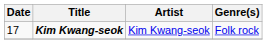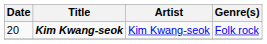(13, 30) 17 -> (13, 30) 20
